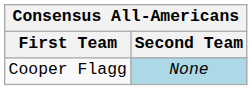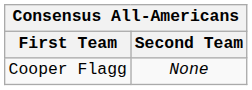(189, 71) lightblue background -> (189, 71) no background
